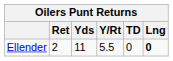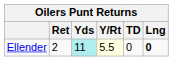(80, 47) no background -> (80, 47) paleturquoise background
(107, 47) no background -> (107, 47) lightyellow background
